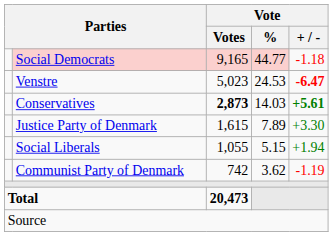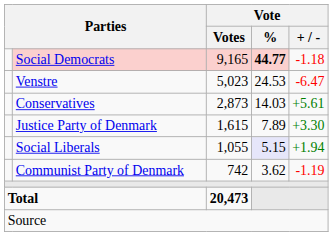(270, 59) normal -> (270, 59) bold
(310, 81) bold -> (310, 81) normal
(232, 103) bold -> (232, 103) normal
(308, 103) bold -> (308, 103) normal
(274, 147) no background -> (274, 147) lavender background
